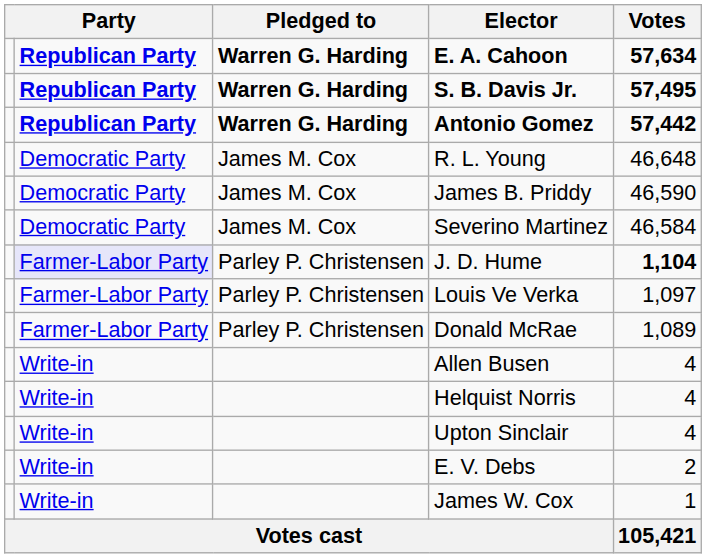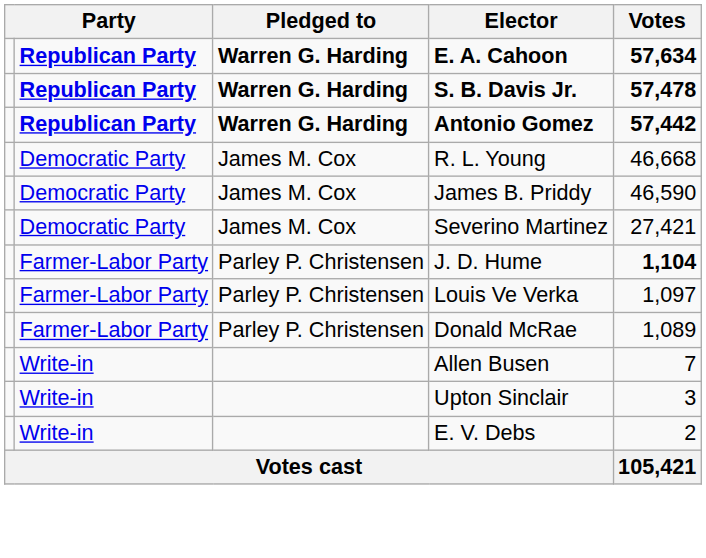(663, 90) 57,495 -> (663, 90) 57,478
(663, 158) 46,648 -> (663, 158) 46,668
(663, 227) 46,584 -> (663, 227) 27,421
(114, 261) lavender background -> (114, 261) no background
(690, 364) 4 -> (690, 364) 7
- row: (505, 398)
(690, 432) 4 -> (690, 398) 3
- row: (504, 501)
